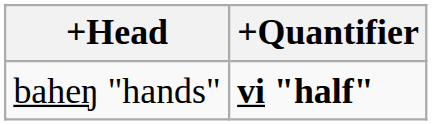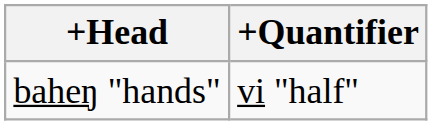(305, 89) bold -> (298, 89) normal
